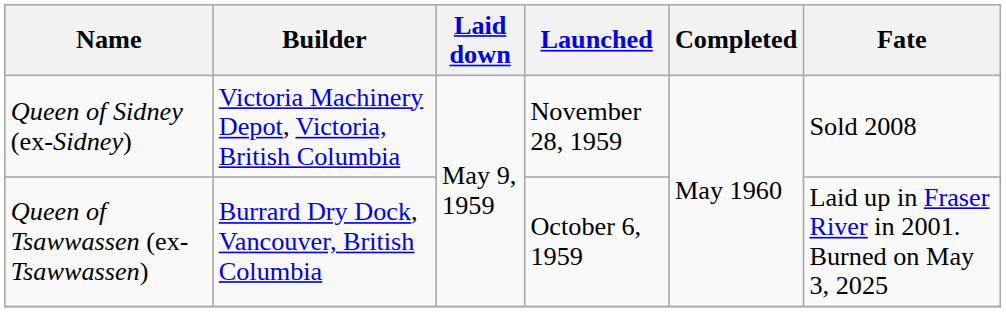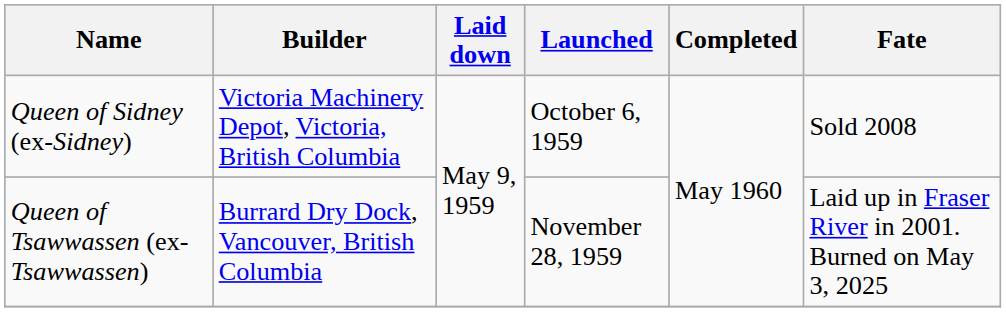(586, 125) November 28, 1959 -> (586, 125) October 6, 1959
(586, 241) October 6, 1959 -> (586, 241) November 28, 1959
